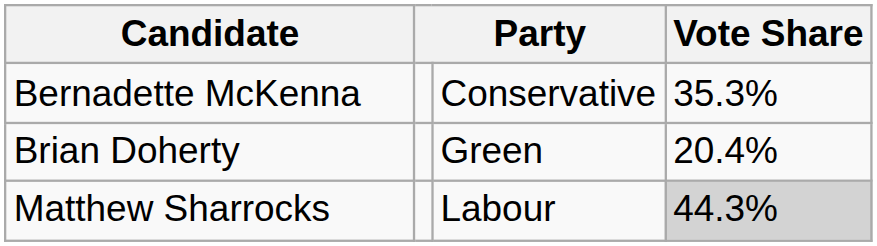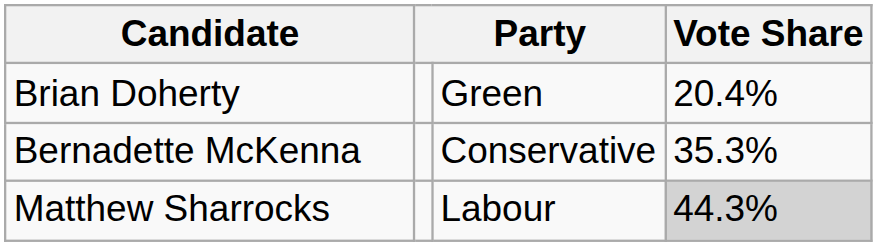rows swapped: (127, 151) <-> (187, 92)
